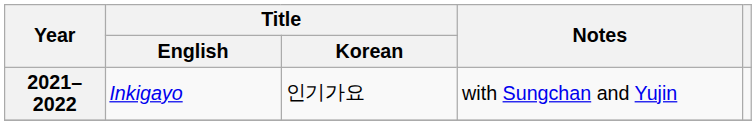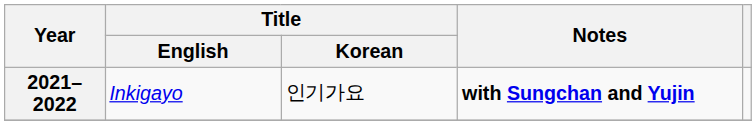(570, 93) normal -> (578, 93) bold
